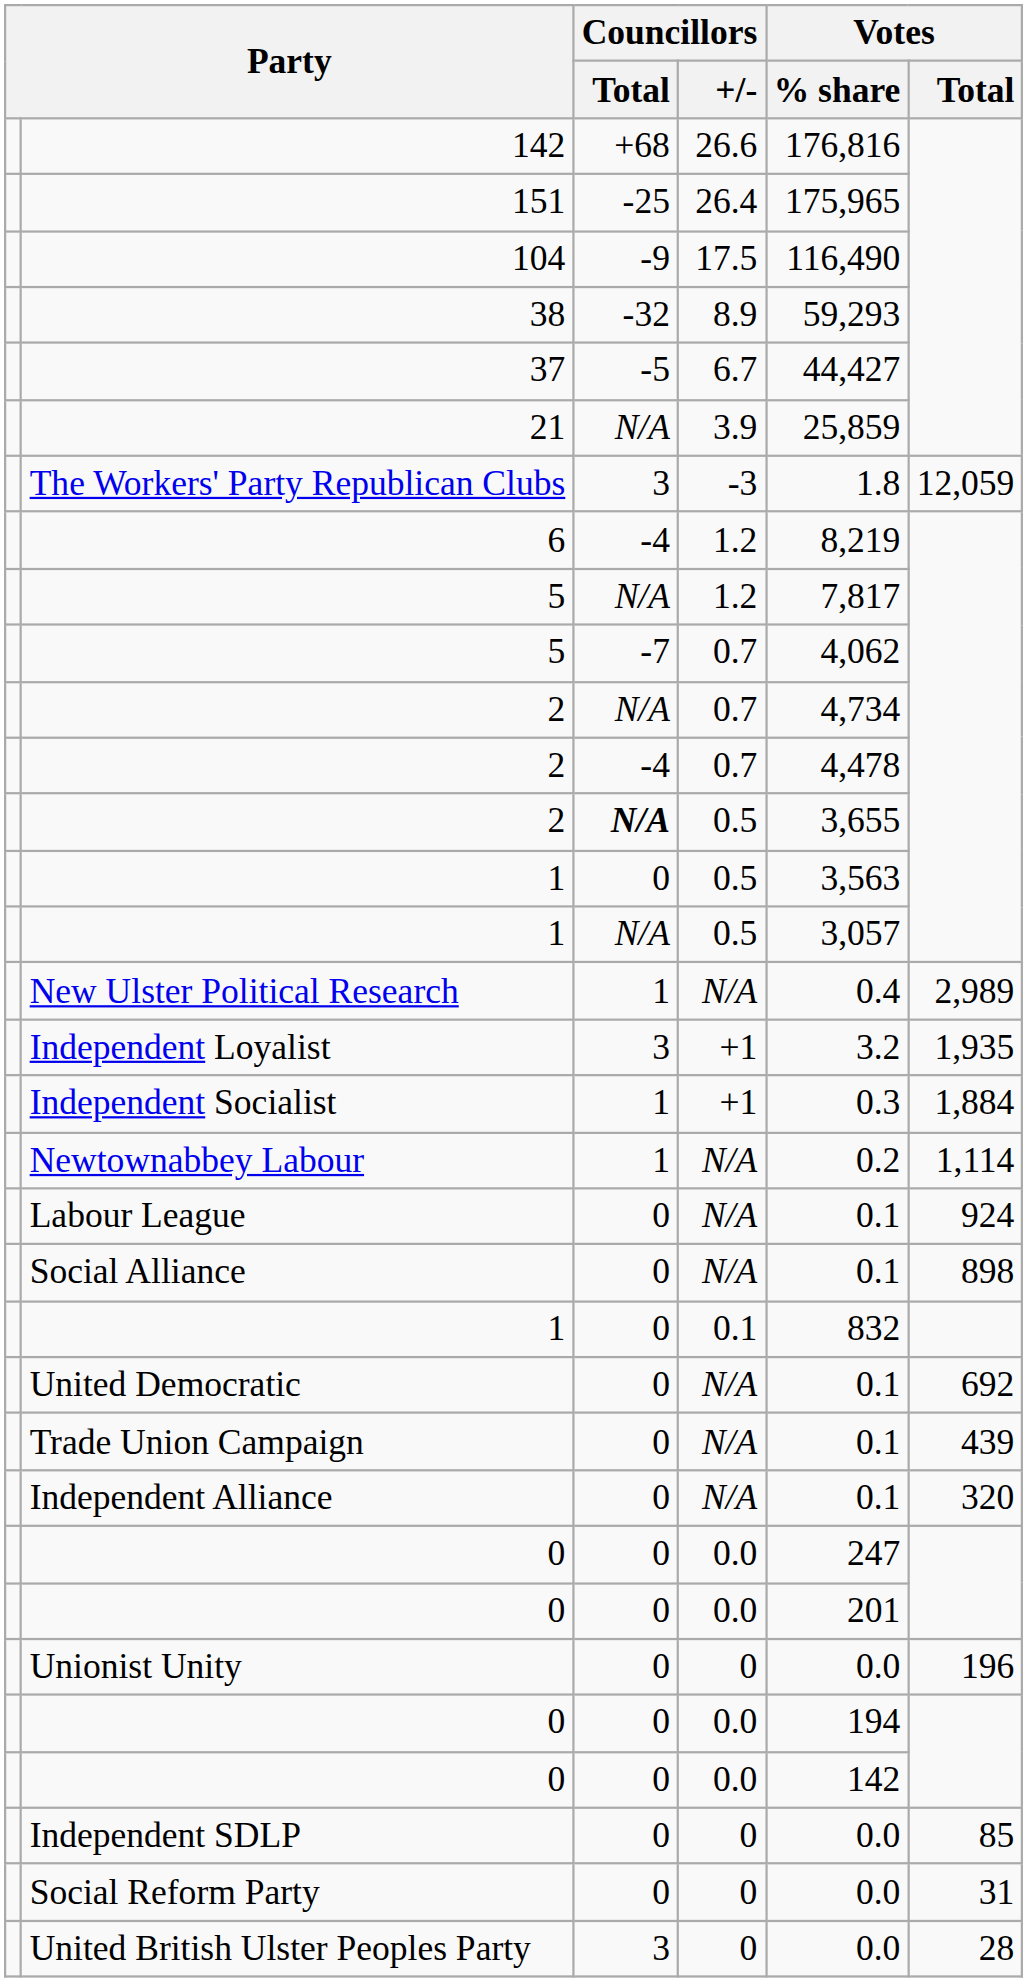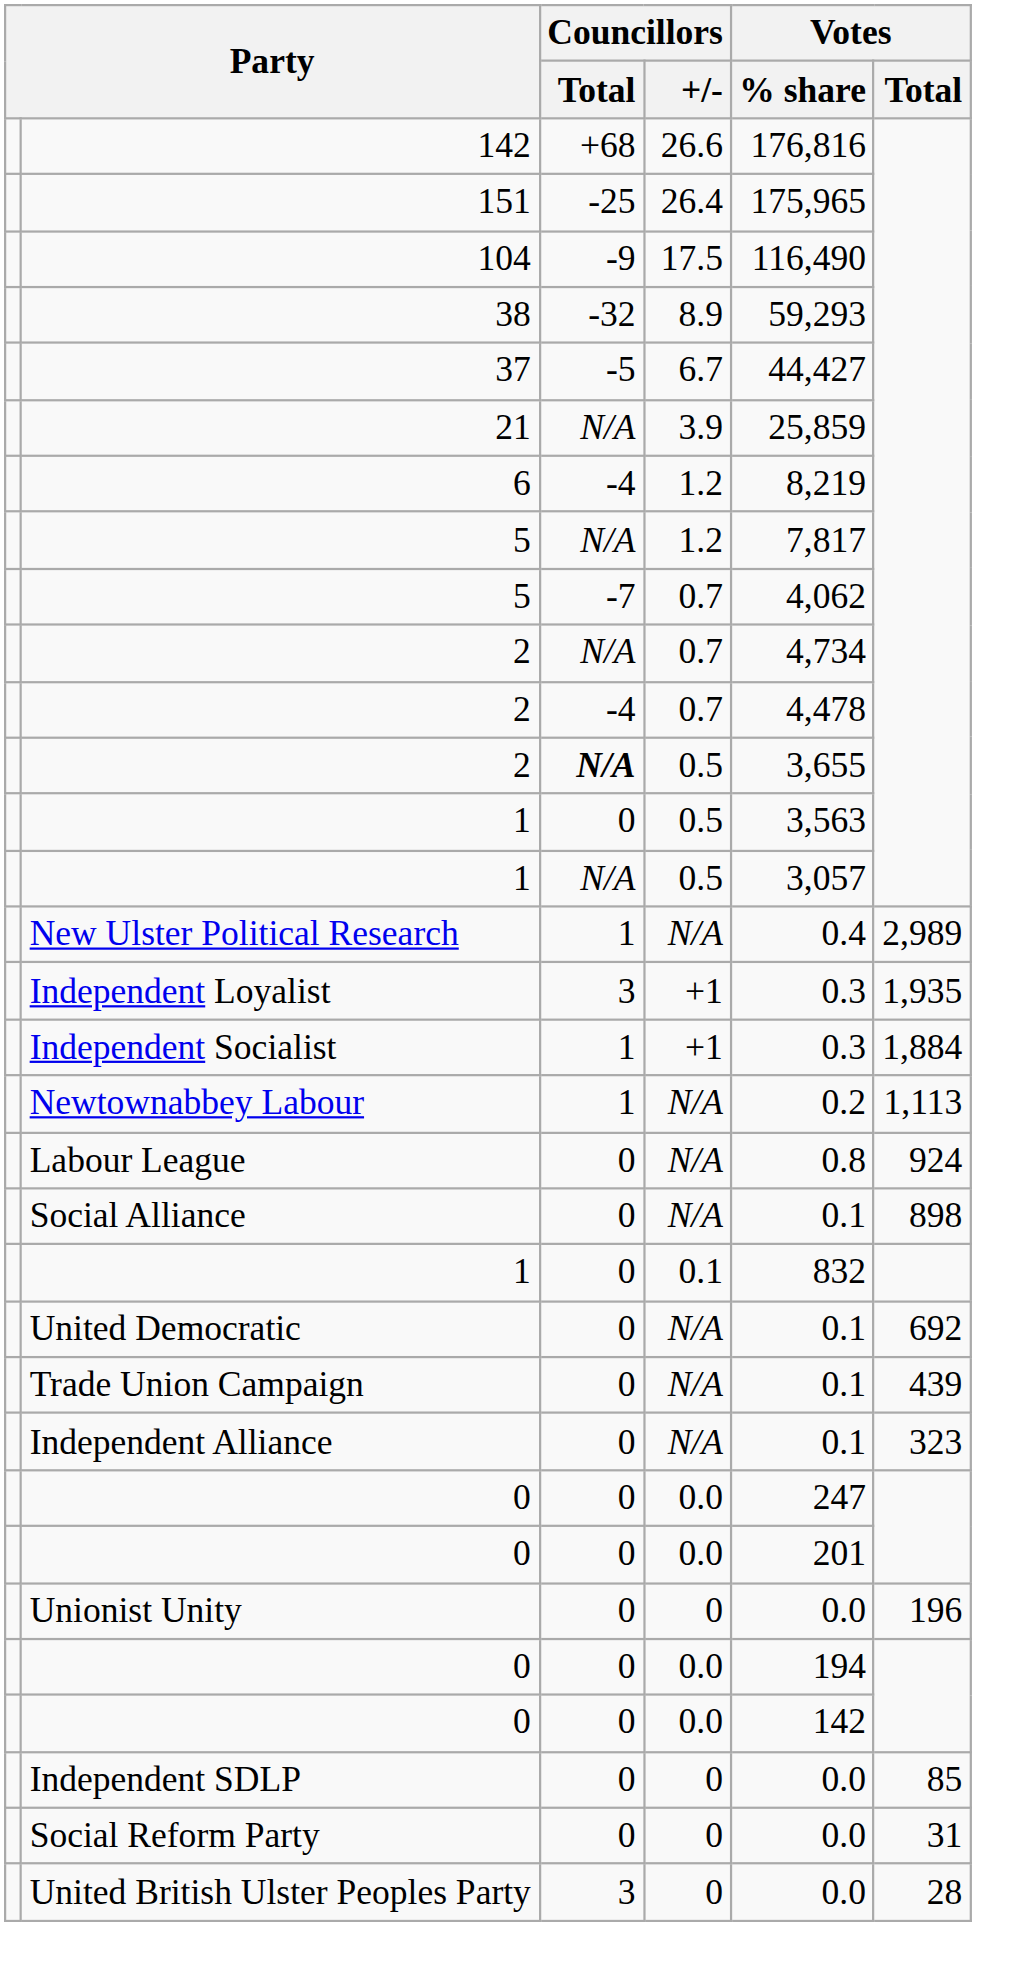- row: (297, 483)
(878, 1046) 3.2 -> (844, 990) 0.3
(975, 1159) 1,114 -> (923, 1102) 1,113
(878, 1215) 0.1 -> (844, 1159) 0.8
(988, 1497) 320 -> (936, 1440) 323
